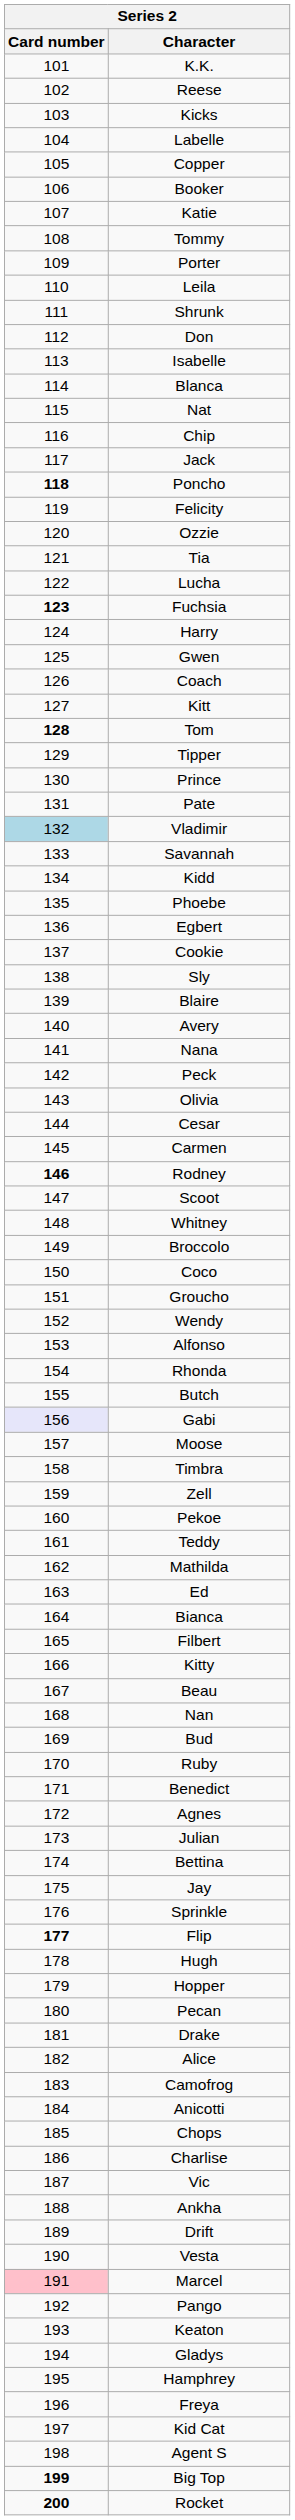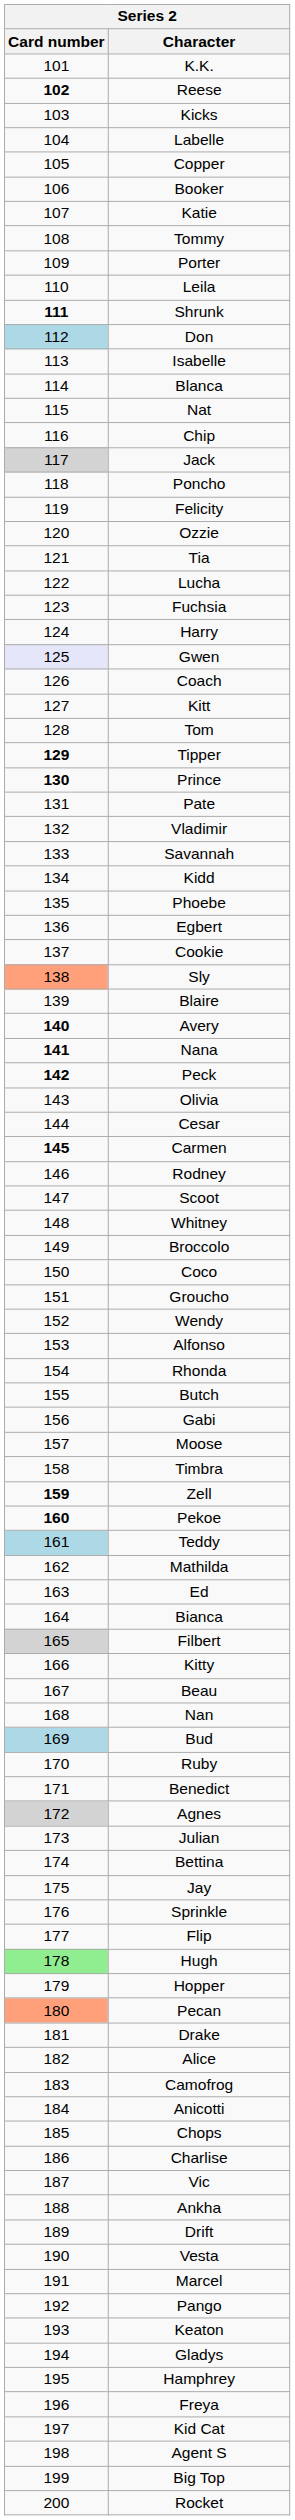(56, 90) normal -> (56, 90) bold
(56, 312) normal -> (56, 312) bold
(56, 336) no background -> (56, 336) lightblue background
(56, 459) no background -> (56, 459) lightgrey background
(56, 484) bold -> (56, 484) normal
(56, 607) bold -> (56, 607) normal
(56, 656) no background -> (56, 656) lavender background
(56, 730) bold -> (56, 730) normal
(56, 755) normal -> (56, 755) bold
(56, 779) normal -> (56, 779) bold
(56, 829) lightblue background -> (56, 829) no background
(56, 976) no background -> (56, 976) lightsalmon background
(56, 1025) normal -> (56, 1025) bold
(56, 1050) normal -> (56, 1050) bold
(56, 1075) normal -> (56, 1075) bold
(56, 1149) normal -> (56, 1149) bold
(56, 1173) bold -> (56, 1173) normal
(56, 1419) lavender background -> (56, 1419) no background
(56, 1493) normal -> (56, 1493) bold
(56, 1518) normal -> (56, 1518) bold
(56, 1542) no background -> (56, 1542) lightblue background
(56, 1641) no background -> (56, 1641) lightgrey background
(56, 1739) no background -> (56, 1739) lightblue background
(56, 1813) no background -> (56, 1813) lightgrey background
(56, 1936) bold -> (56, 1936) normal
(56, 1961) no background -> (56, 1961) lightgreen background
(56, 2010) no background -> (56, 2010) lightsalmon background
(56, 2281) pink background -> (56, 2281) no background
(56, 2478) bold -> (56, 2478) normal
(56, 2502) bold -> (56, 2502) normal
